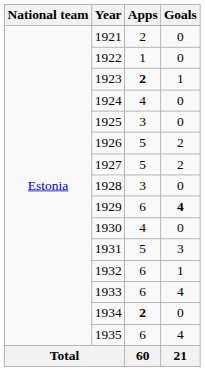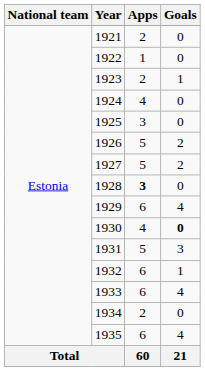(143, 79) bold -> (143, 79) normal
(143, 185) normal -> (143, 185) bold
(180, 206) bold -> (180, 206) normal
(180, 228) normal -> (180, 228) bold
(143, 313) bold -> (143, 313) normal
